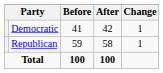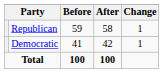rows swapped: (34, 44) <-> (35, 28)
